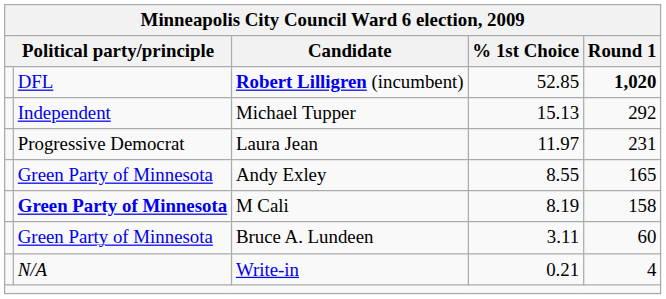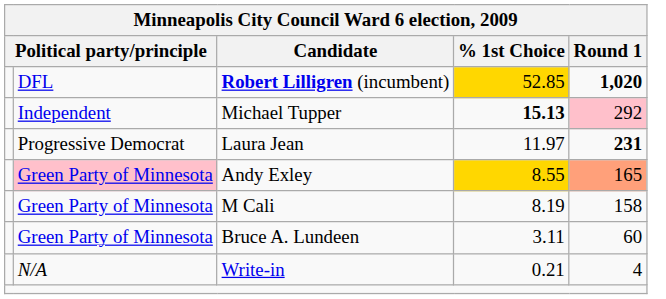(558, 82) no background -> (544, 82) gold background
(558, 113) normal -> (544, 113) bold
(642, 113) no background -> (628, 113) pink background
(642, 144) normal -> (628, 144) bold
(115, 175) no background -> (115, 175) pink background
(563, 175) no background -> (548, 175) gold background
(642, 175) no background -> (628, 175) lightsalmon background
(122, 206) bold -> (115, 206) normal
